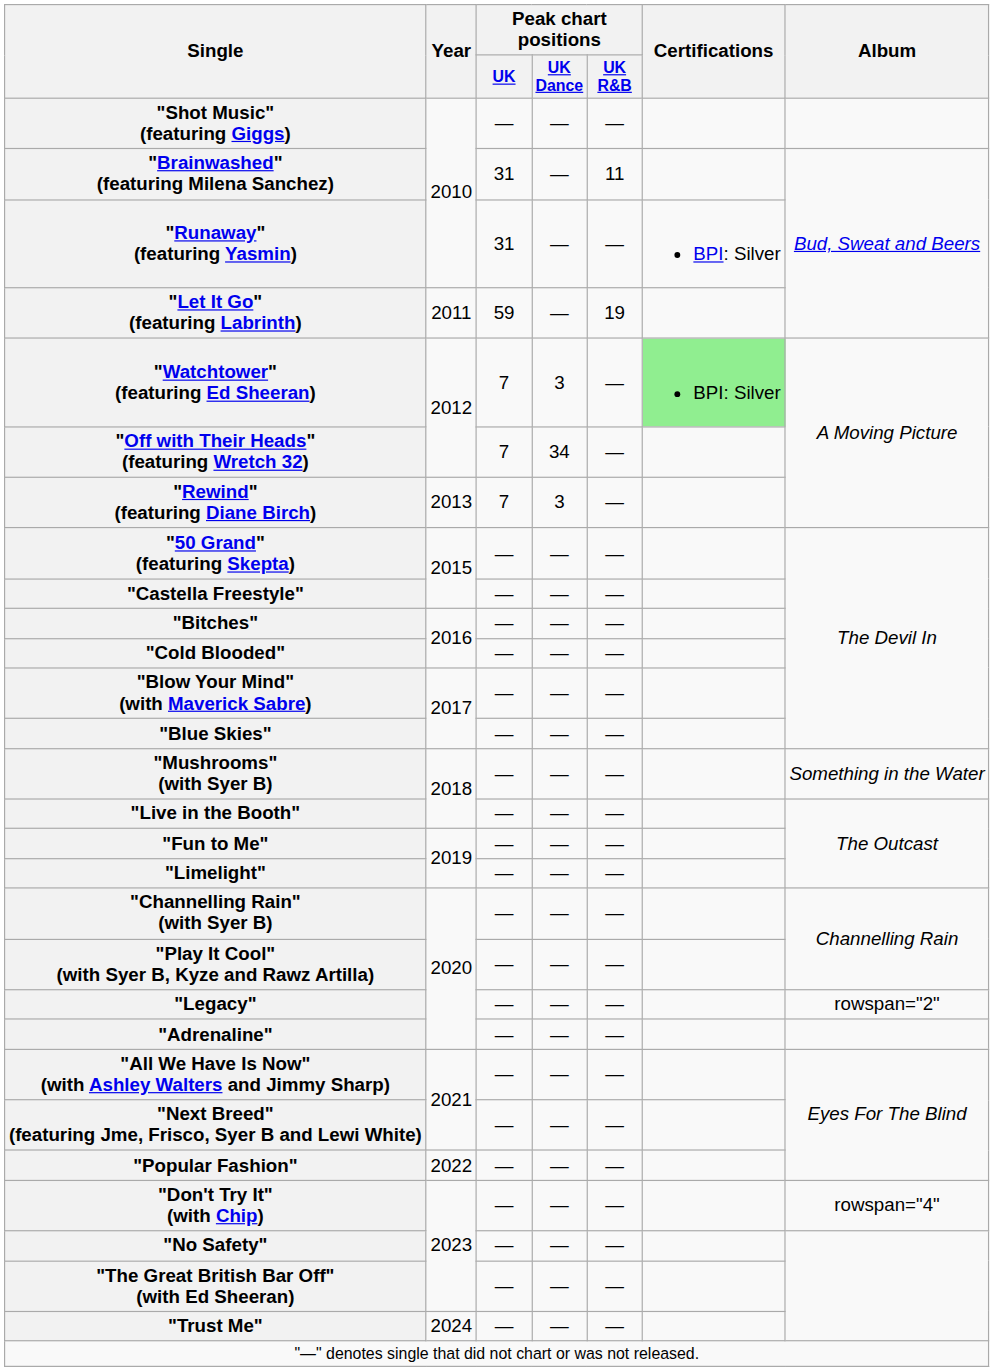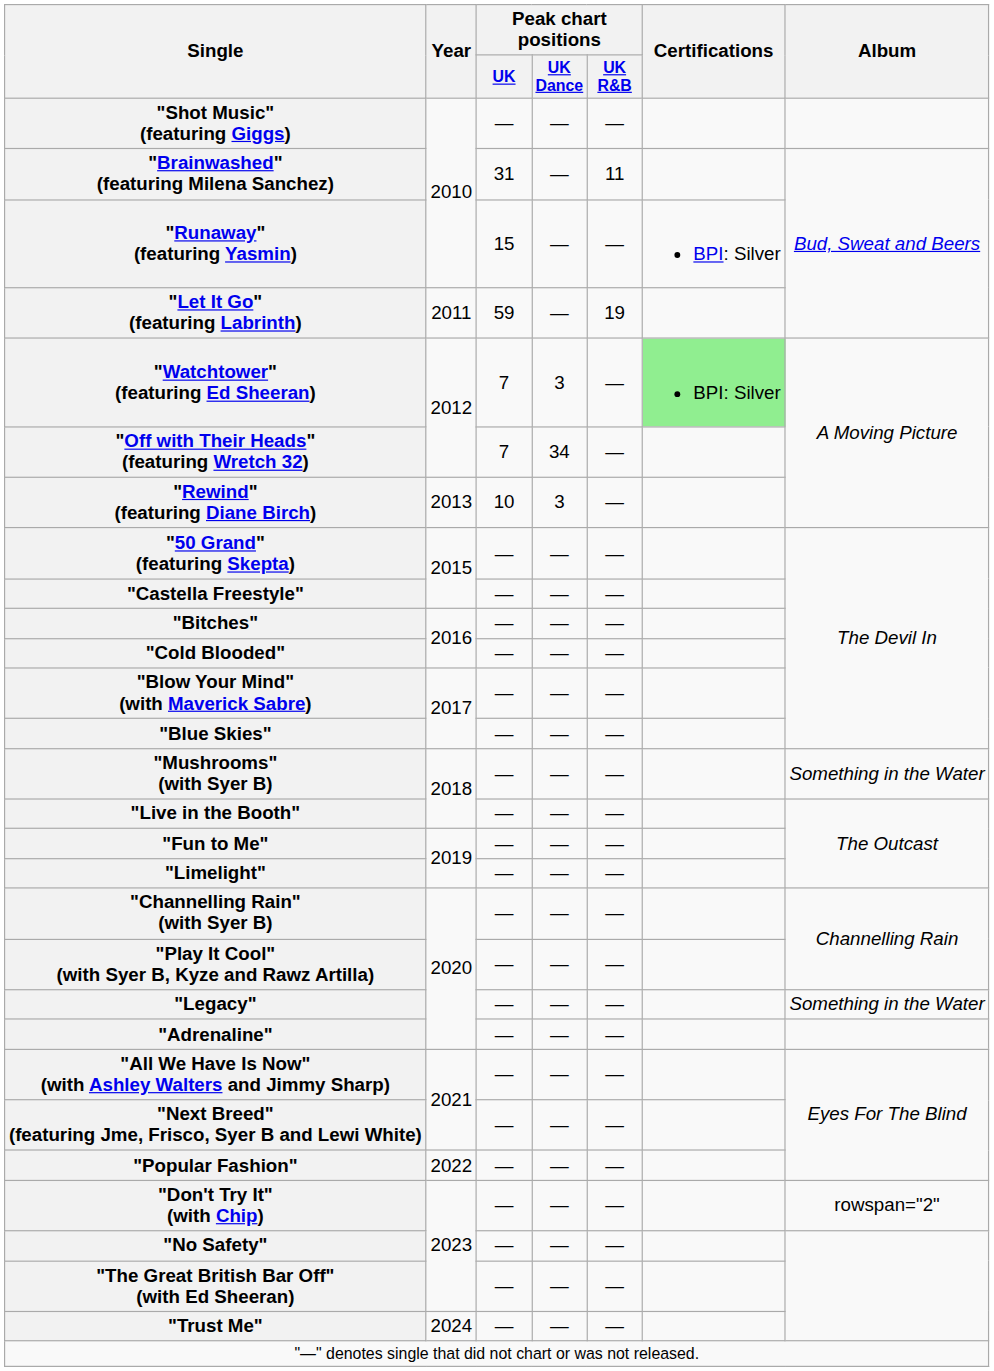(504, 243) 31 -> (504, 243) 15
(504, 502) 7 -> (504, 502) 10
(887, 1004) rowspan="2" -> (887, 1004) Something in the Water
(887, 1205) rowspan="4" -> (887, 1205) rowspan="2"
